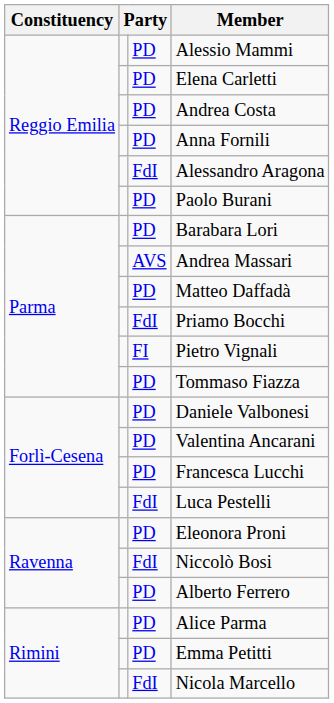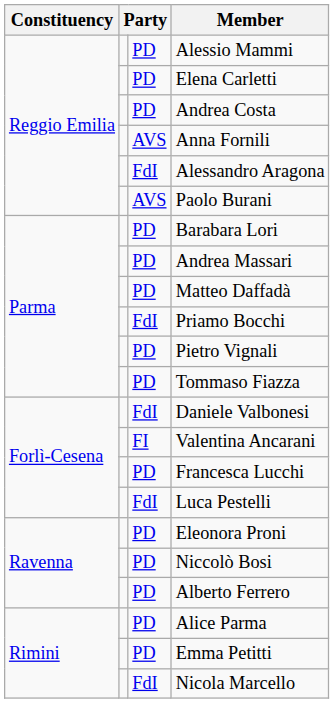(144, 140) PD -> (149, 140) AVS
(144, 200) PD -> (149, 200) AVS
(149, 261) AVS -> (144, 261) PD
(140, 351) FI -> (144, 351) PD
(144, 412) PD -> (145, 412) FdI
(144, 442) PD -> (140, 442) FI
(145, 562) FdI -> (144, 562) PD
